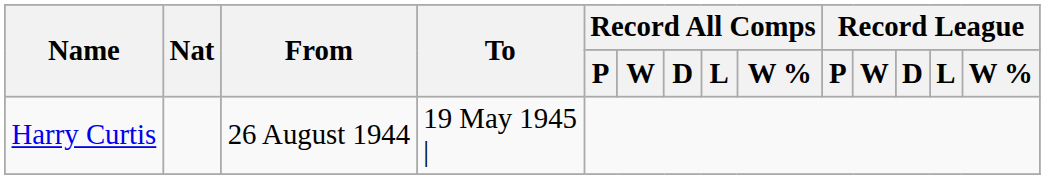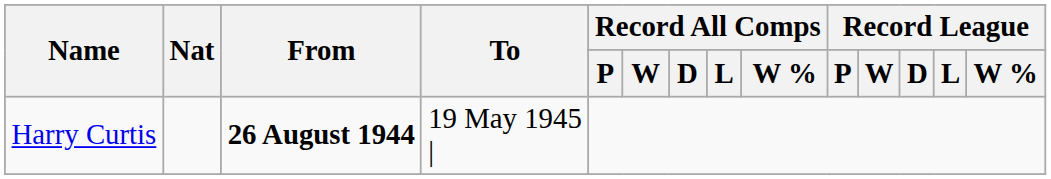(319, 134) normal -> (321, 134) bold
